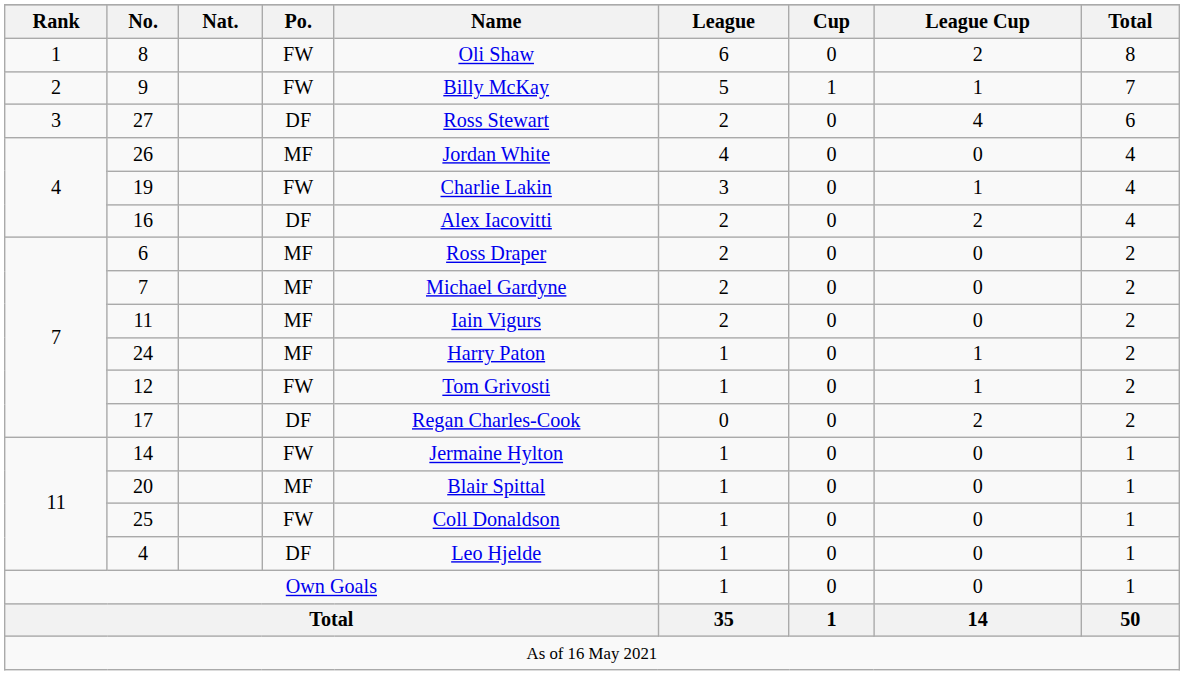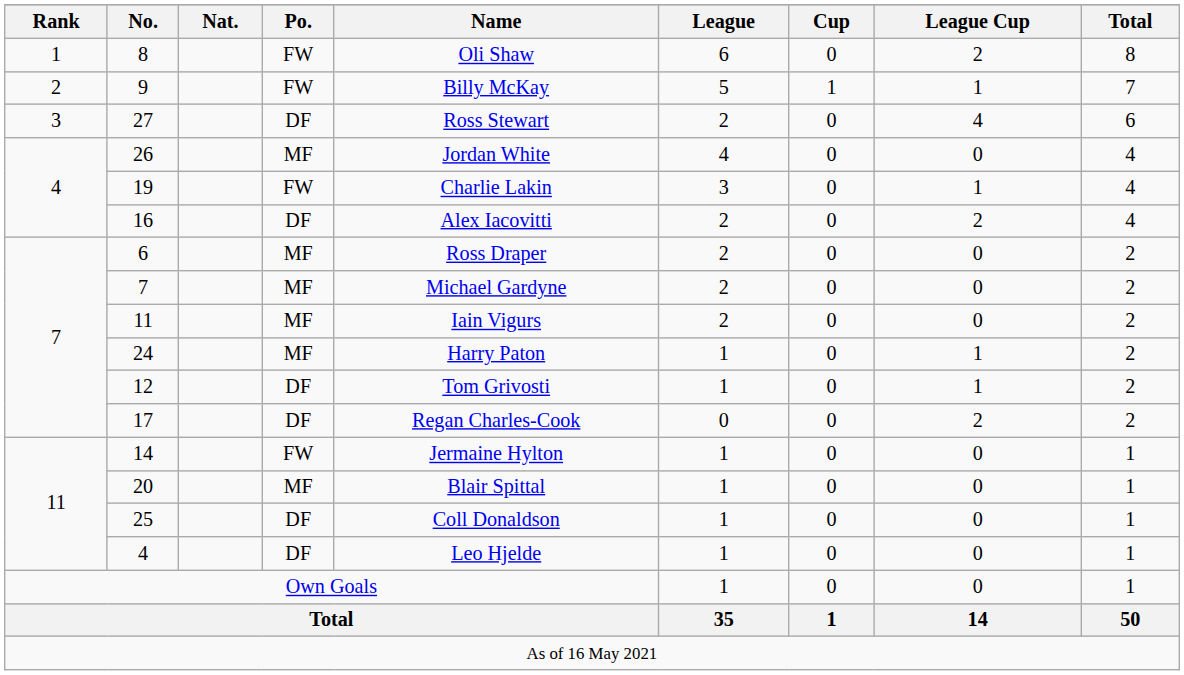(298, 387) FW -> (298, 387) DF
(298, 520) FW -> (298, 520) DF
